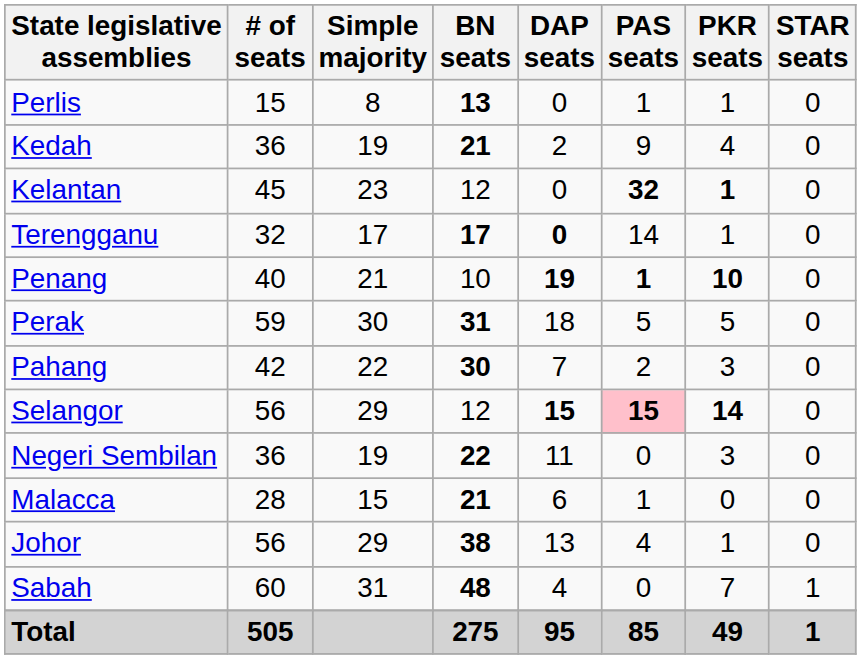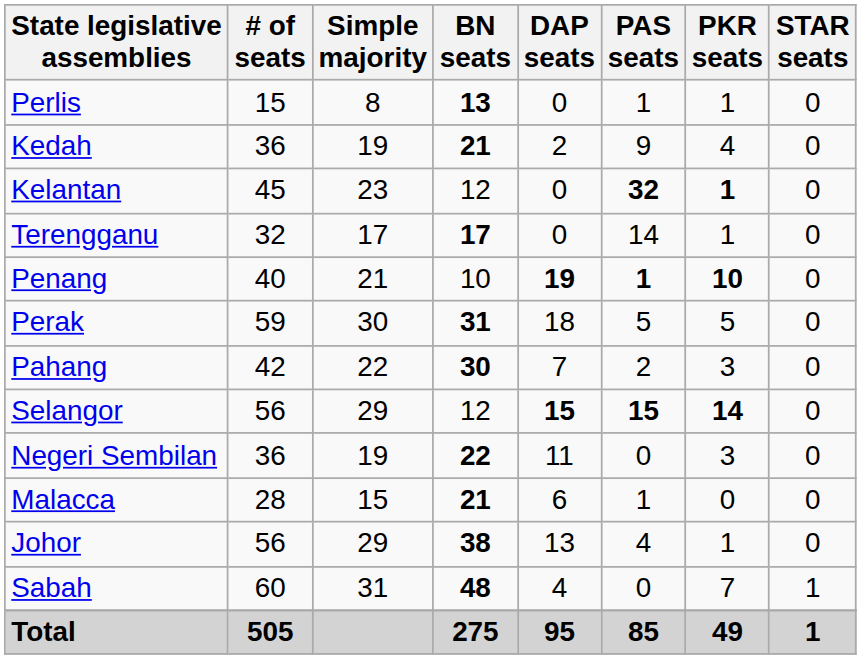(559, 234) bold -> (559, 234) normal
(643, 411) pink background -> (643, 411) no background
